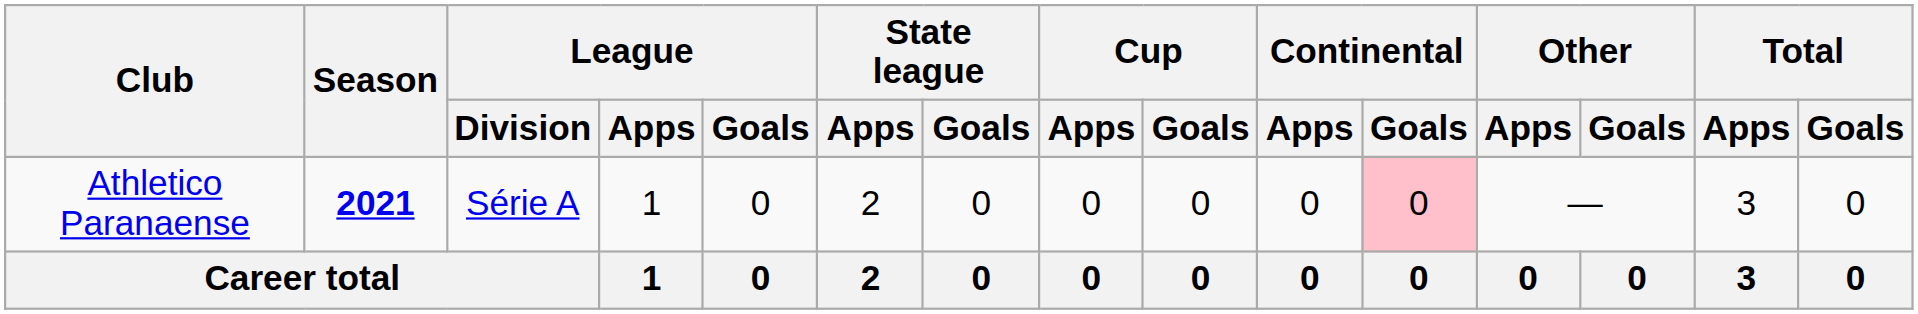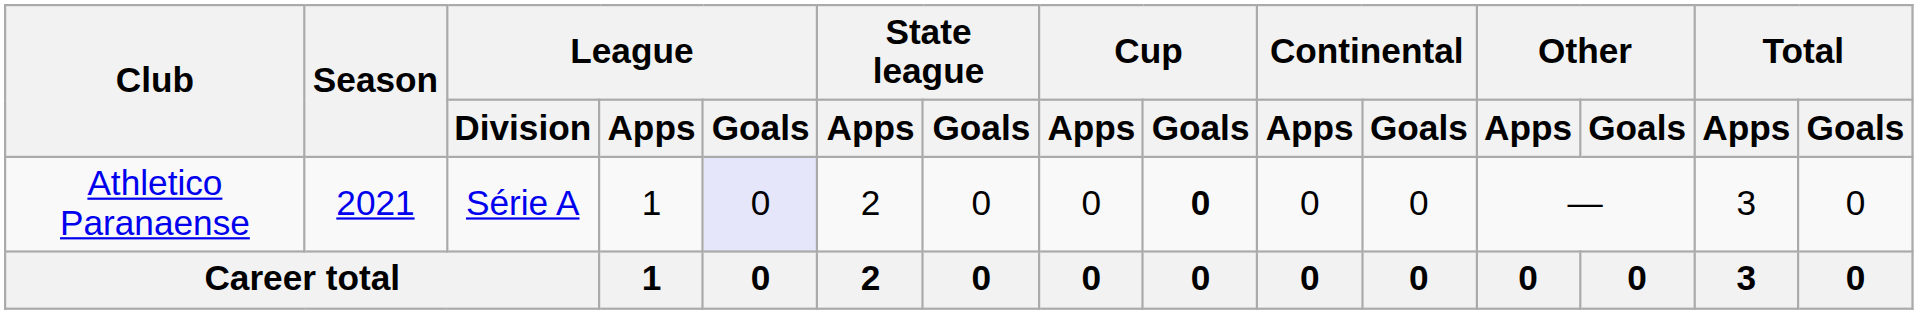(375, 203) bold -> (375, 203) normal
(761, 203) no background -> (761, 203) lavender background
(1201, 203) normal -> (1201, 203) bold
(1419, 203) pink background -> (1419, 203) no background
